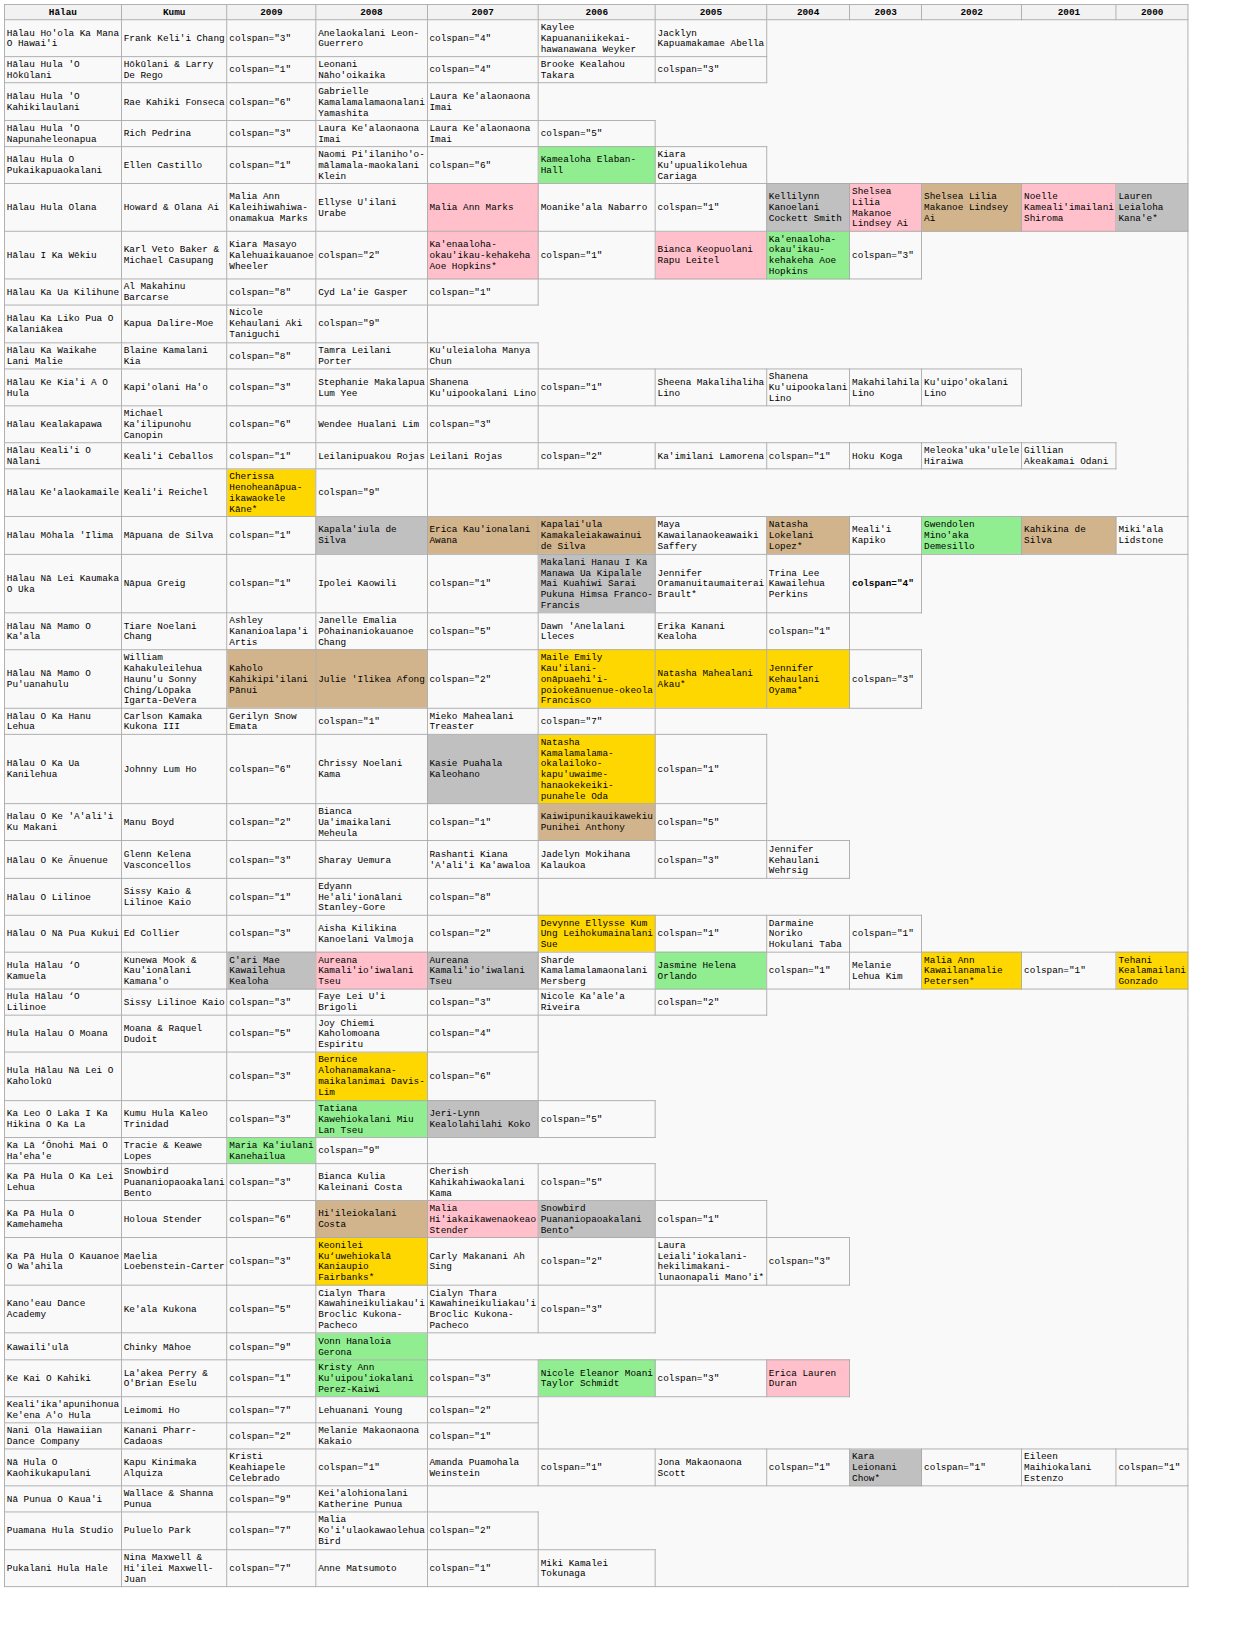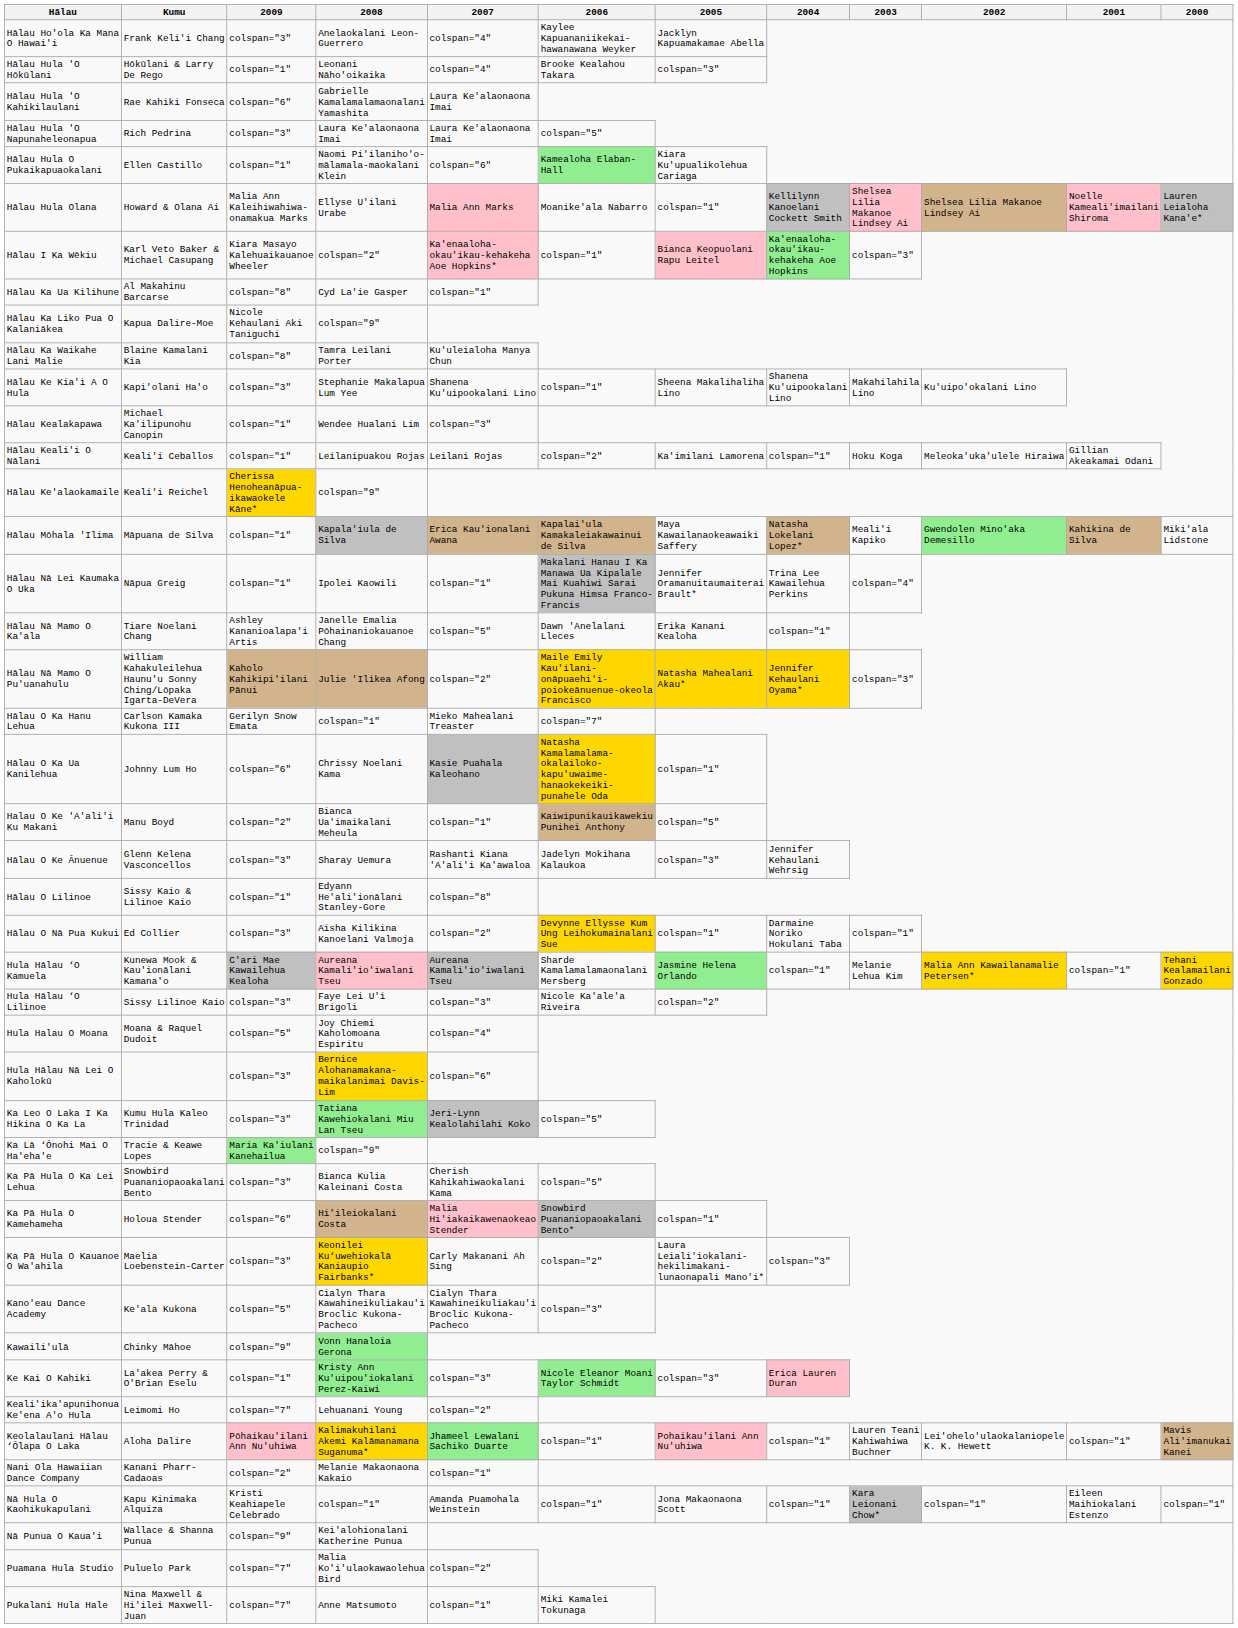(260, 425) colspan="6" -> (260, 425) colspan="1"
(883, 584) bold -> (883, 584) normal
+ row: (57, 1442)
